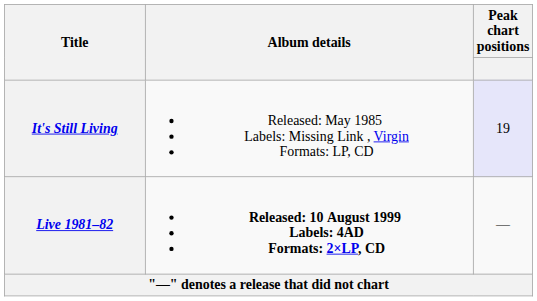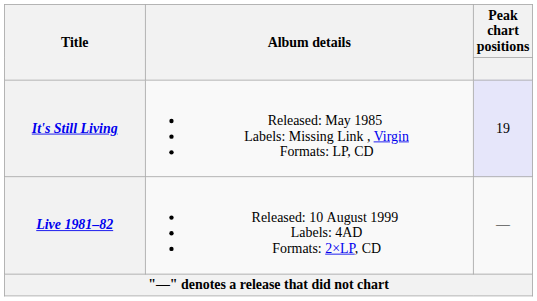(309, 233) bold -> (309, 233) normal
